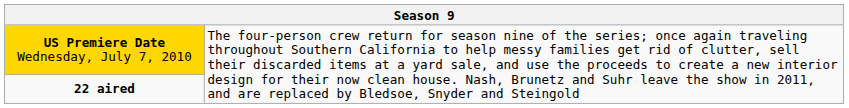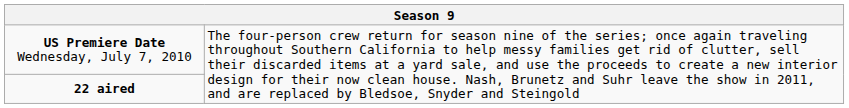(104, 50) gold background -> (104, 50) no background
